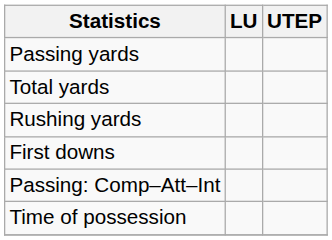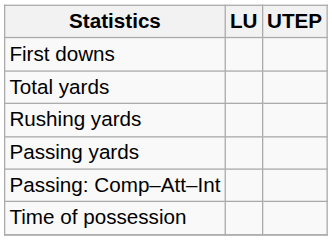rows swapped: (62, 152) <-> (74, 54)
